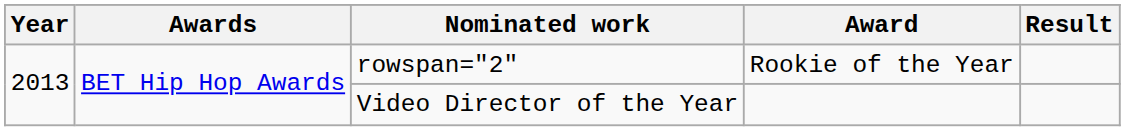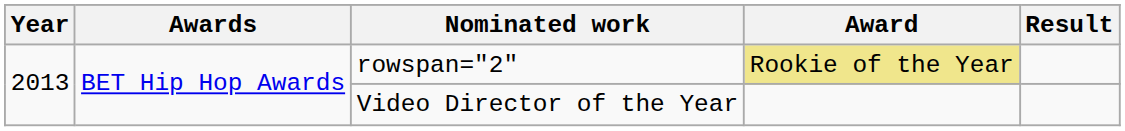(882, 65) no background -> (882, 65) khaki background
